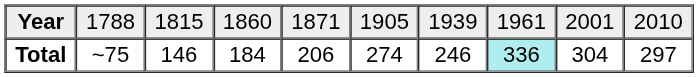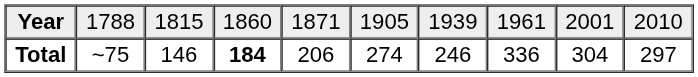(247, 54) normal -> (247, 54) bold
(521, 54) paleturquoise background -> (521, 54) no background
